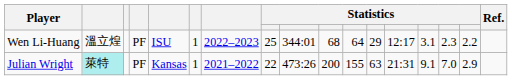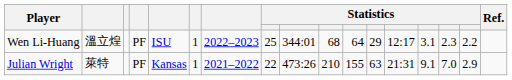(97, 63) paleturquoise background -> (97, 63) no background
(331, 64) 200 -> (331, 64) 210
